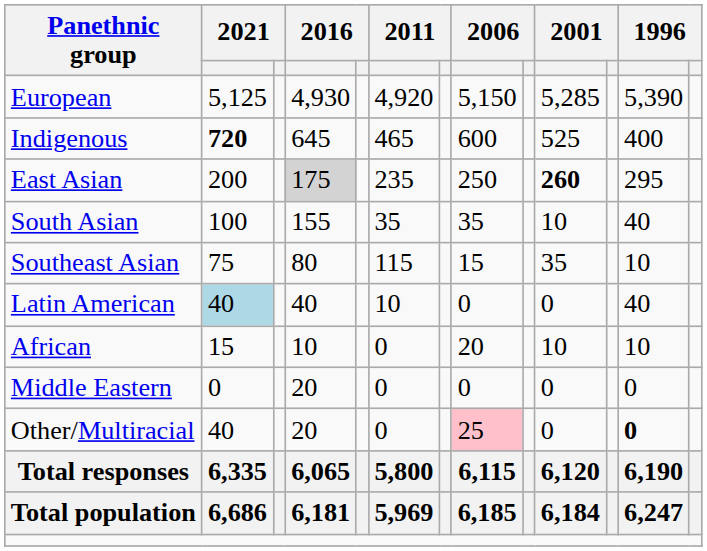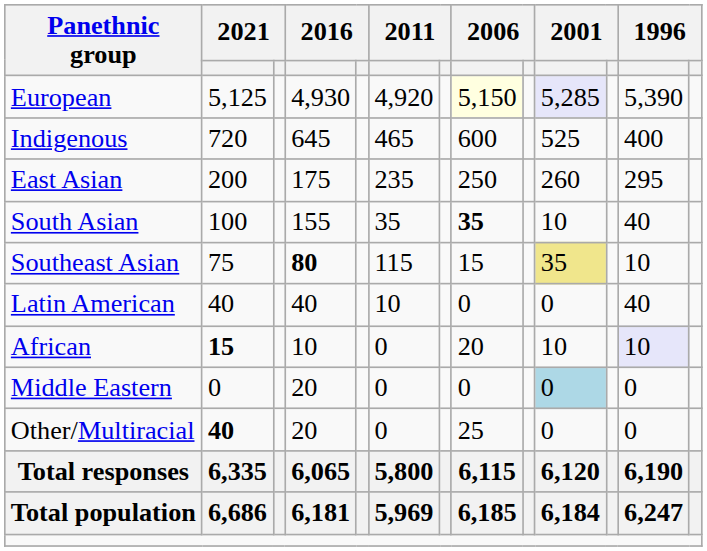(487, 96) no background -> (487, 96) lightyellow background
(570, 96) no background -> (570, 96) lavender background
(228, 138) bold -> (228, 138) normal
(311, 179) lightgrey background -> (311, 179) no background
(561, 179) bold -> (561, 179) normal
(471, 221) normal -> (471, 221) bold
(304, 262) normal -> (304, 262) bold
(554, 262) no background -> (554, 262) khaki background
(221, 304) lightblue background -> (221, 304) no background
(221, 346) normal -> (221, 346) bold
(637, 346) no background -> (637, 346) lavender background
(547, 387) no background -> (547, 387) lightblue background
(221, 429) normal -> (221, 429) bold
(471, 429) pink background -> (471, 429) no background
(631, 429) bold -> (631, 429) normal
